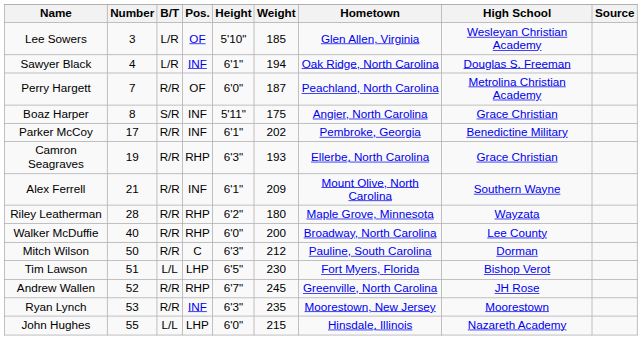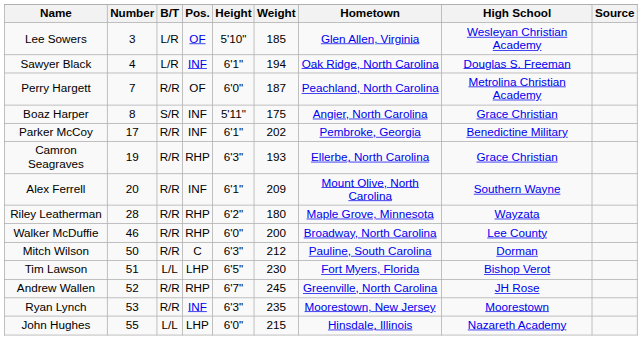(132, 189) 21 -> (132, 189) 20
(132, 233) 40 -> (132, 233) 46
